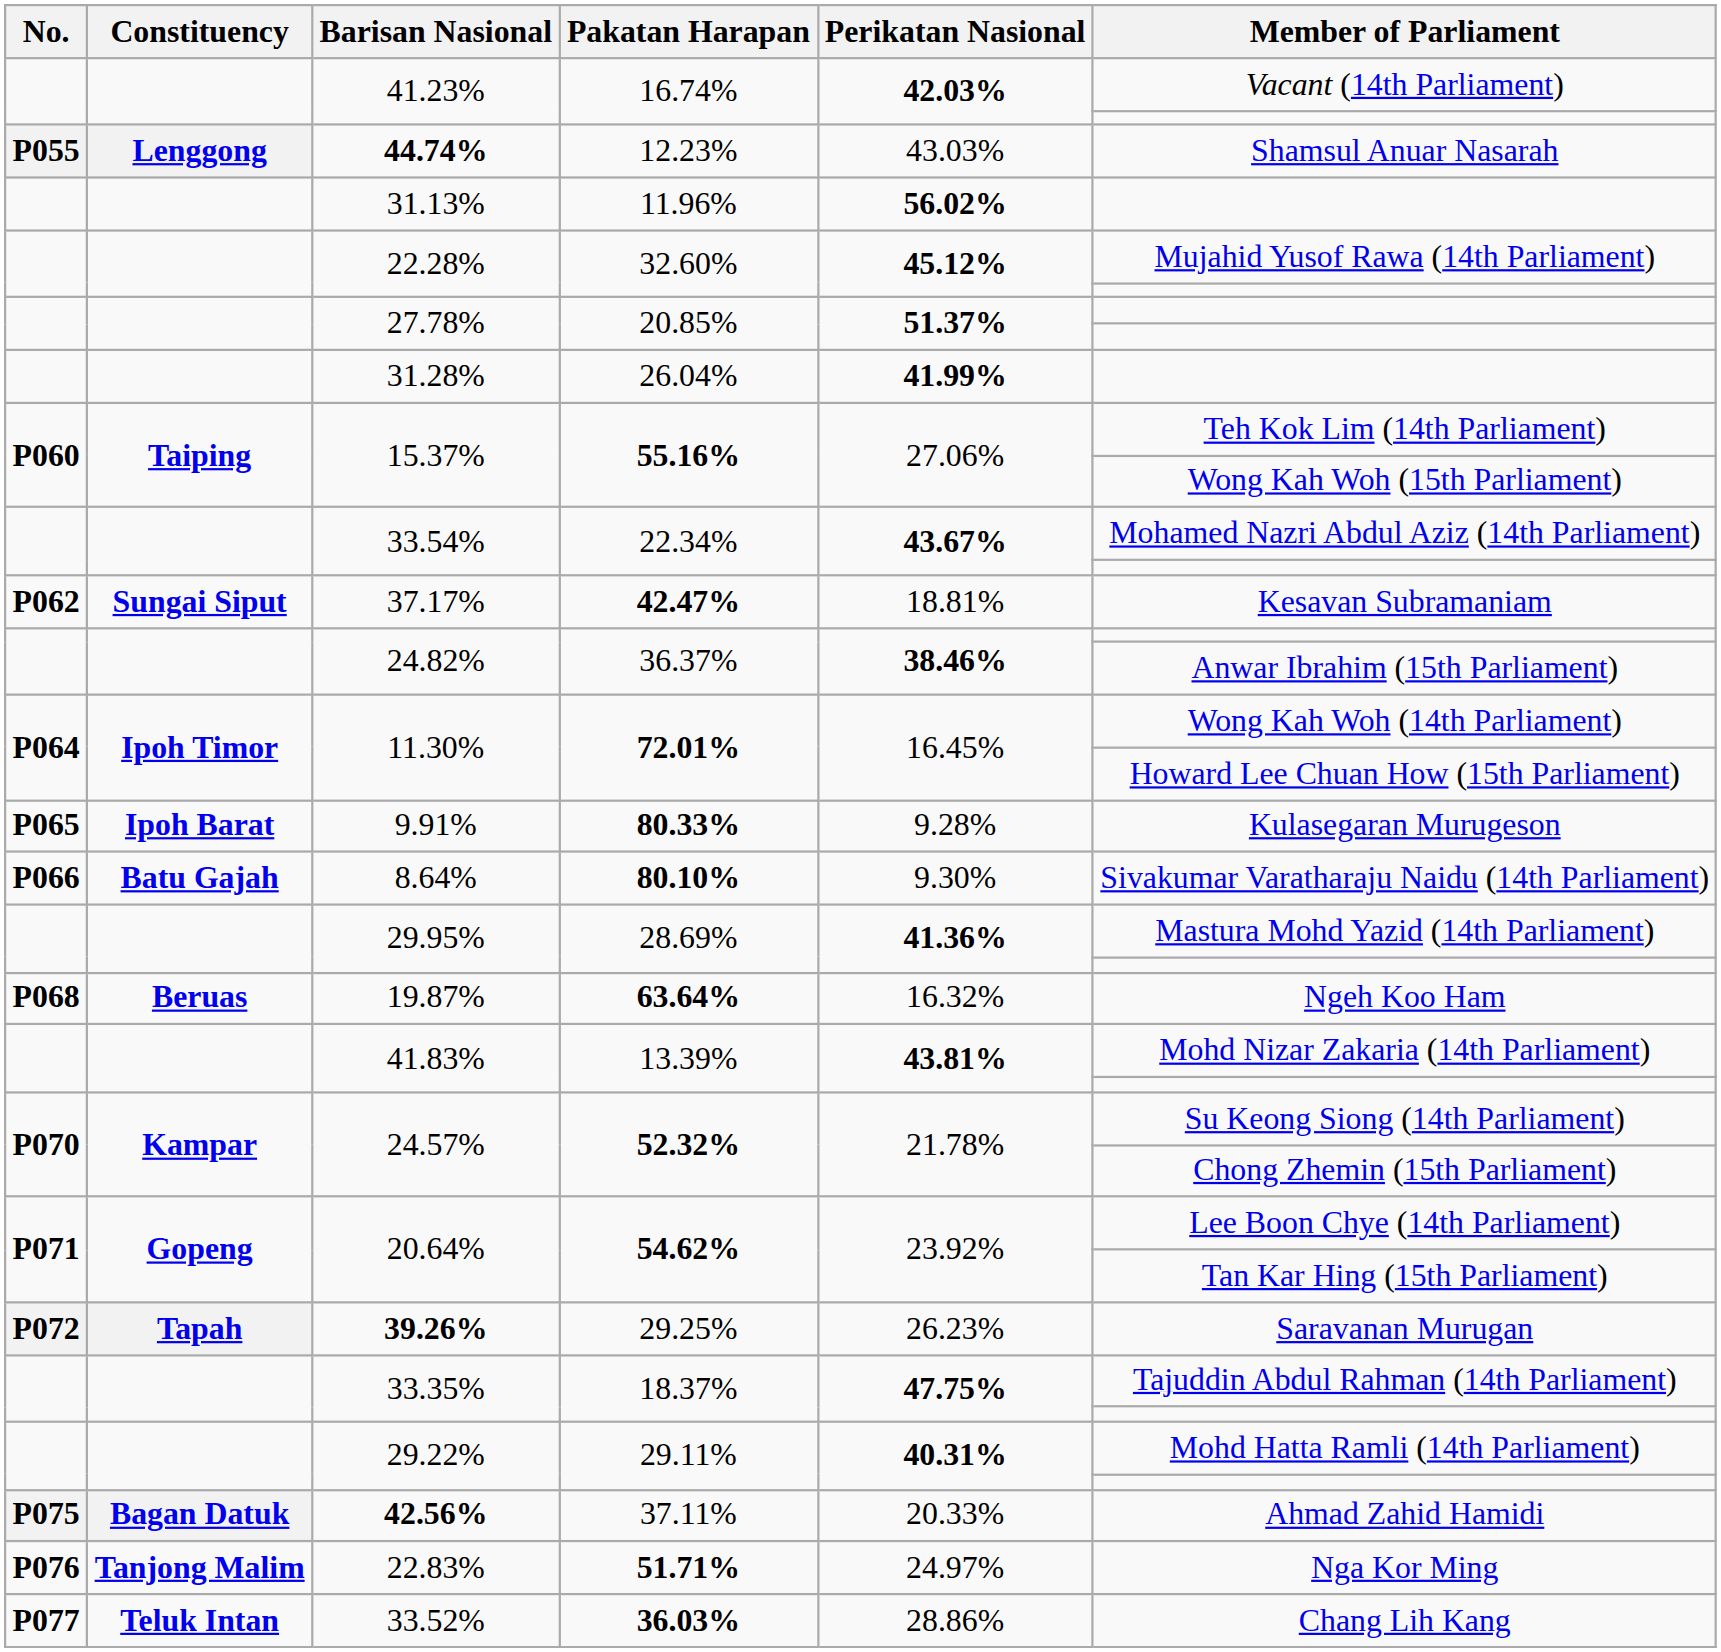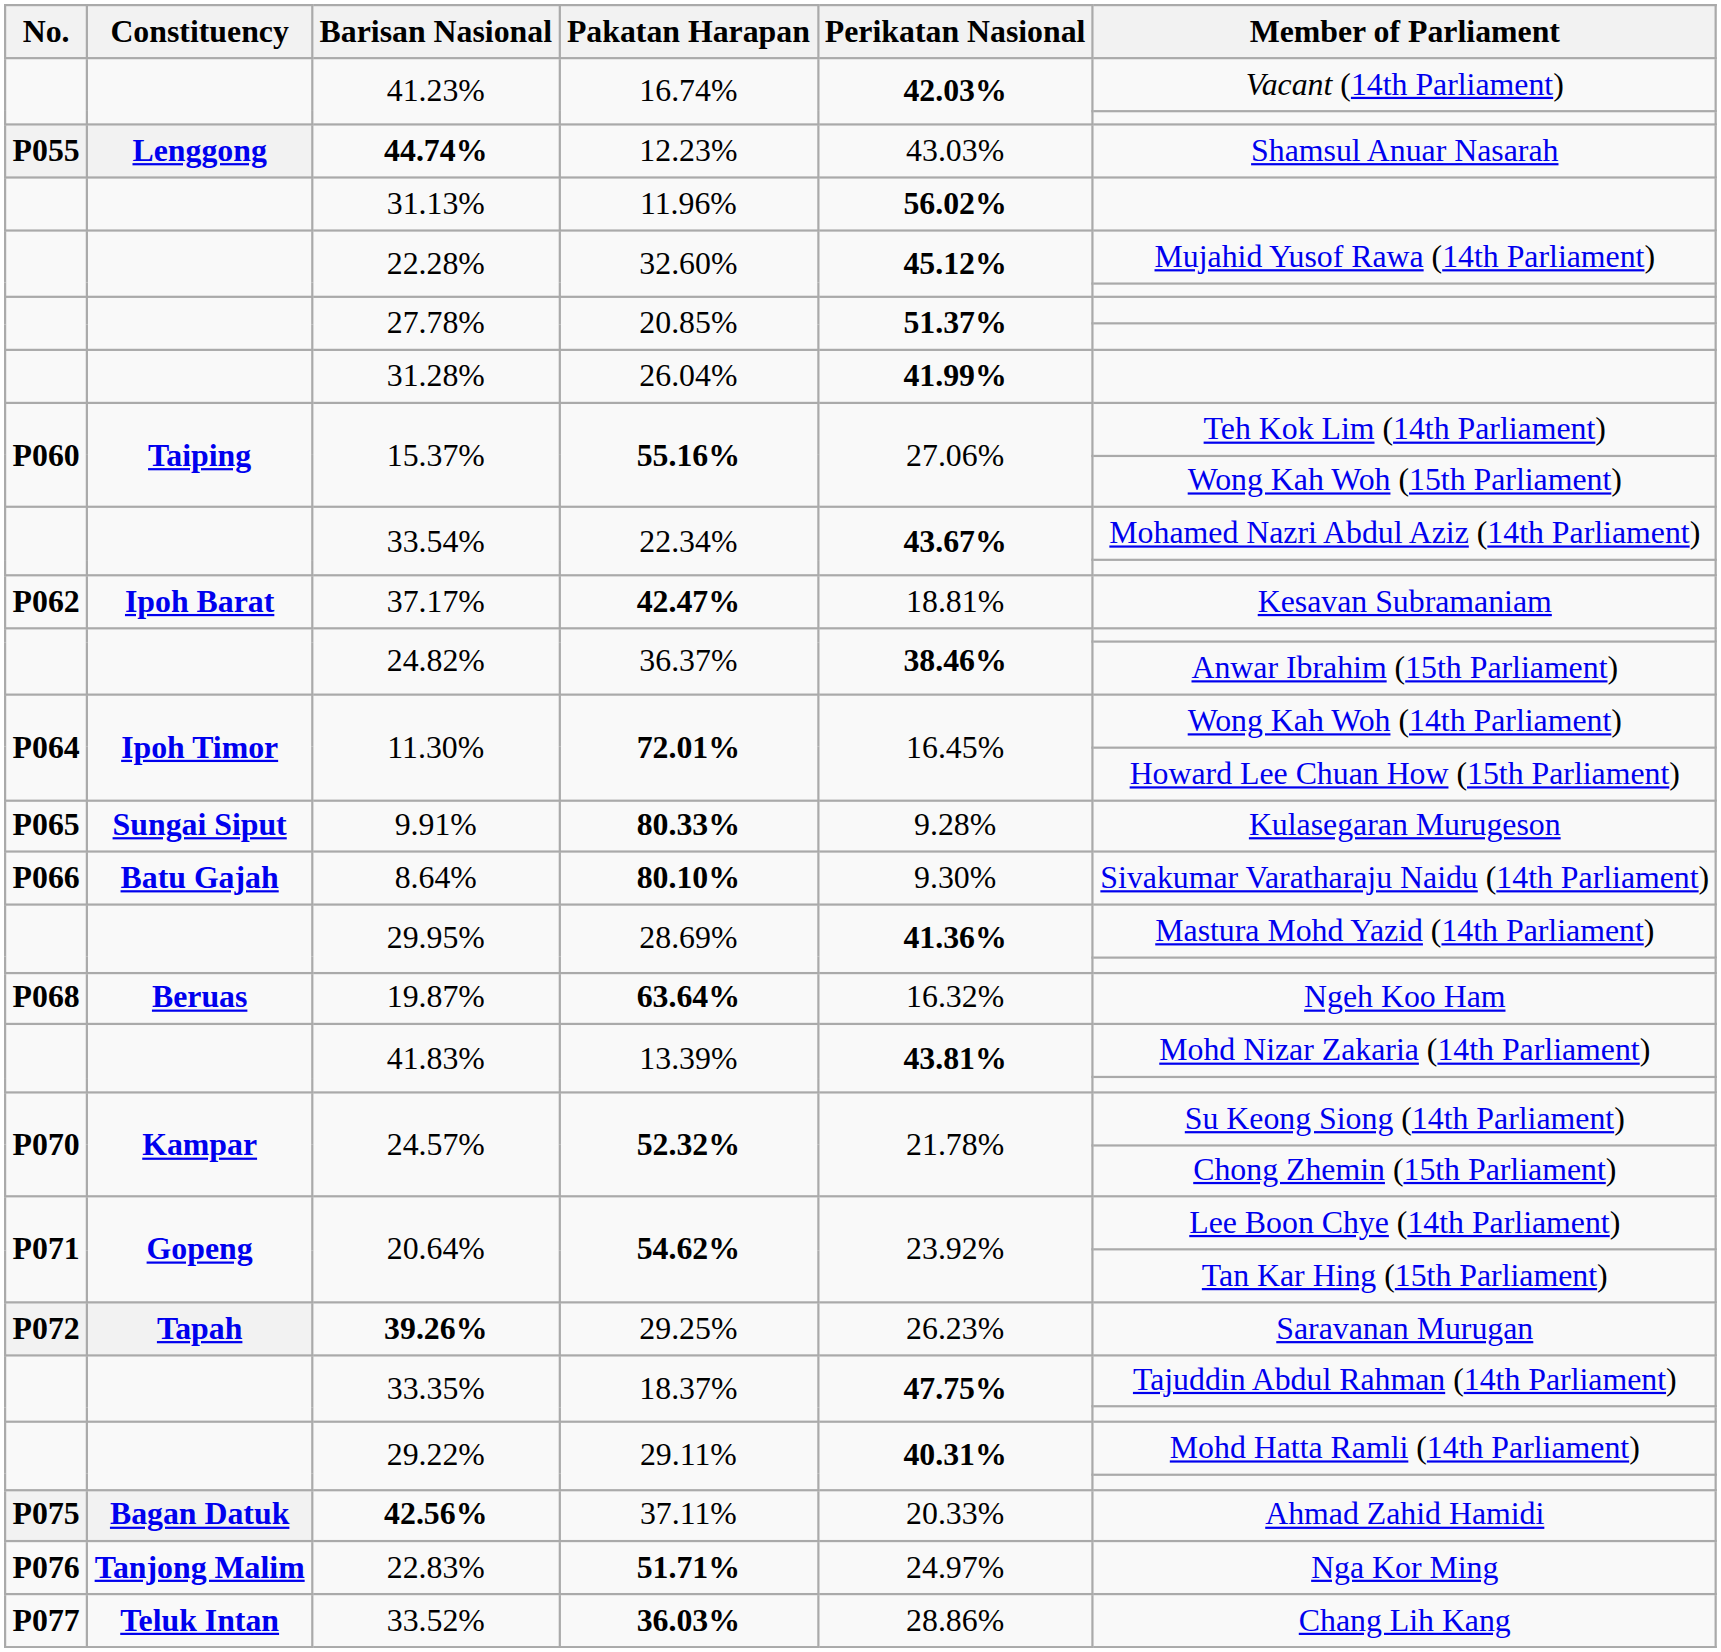(200, 600) Sungai Siput -> (200, 600) Ipoh Barat
(200, 825) Ipoh Barat -> (200, 825) Sungai Siput
